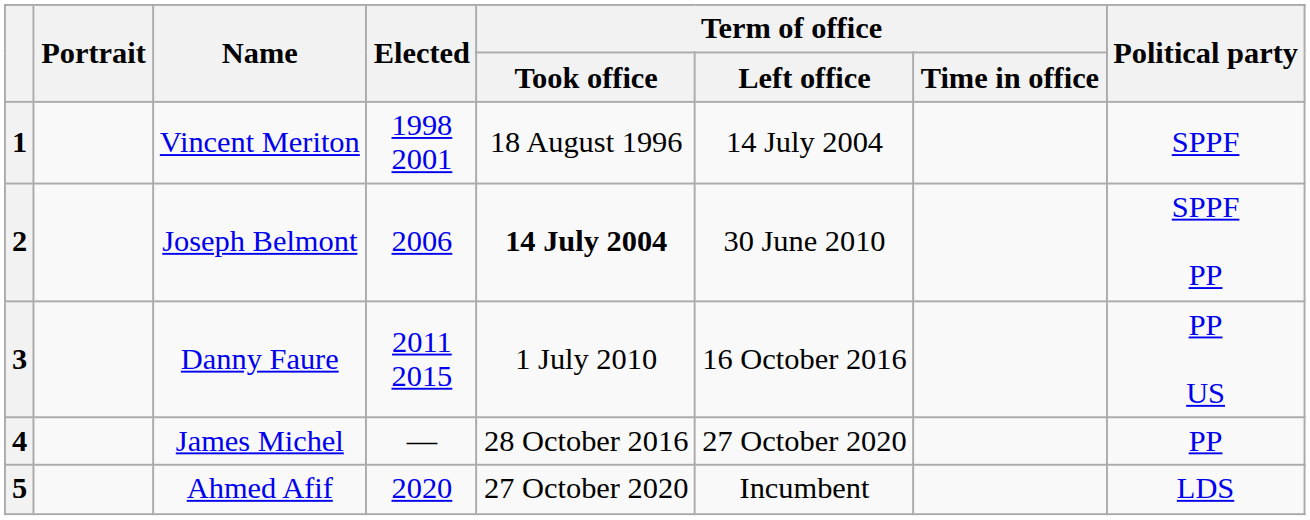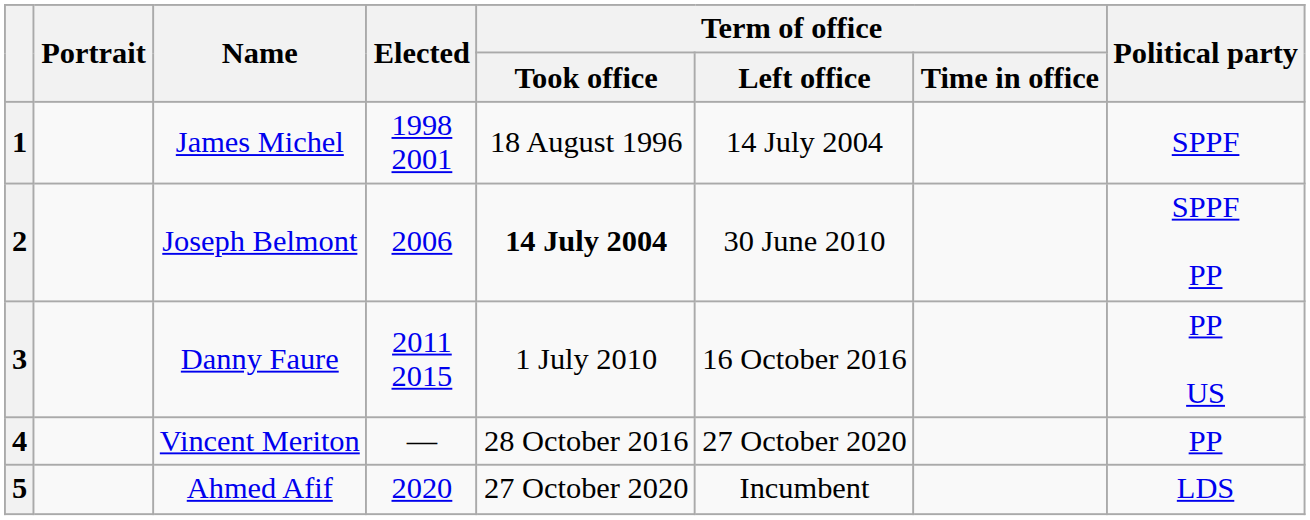(260, 142) Vincent Meriton -> (260, 142) James Michel
(260, 440) James Michel -> (260, 440) Vincent Meriton
